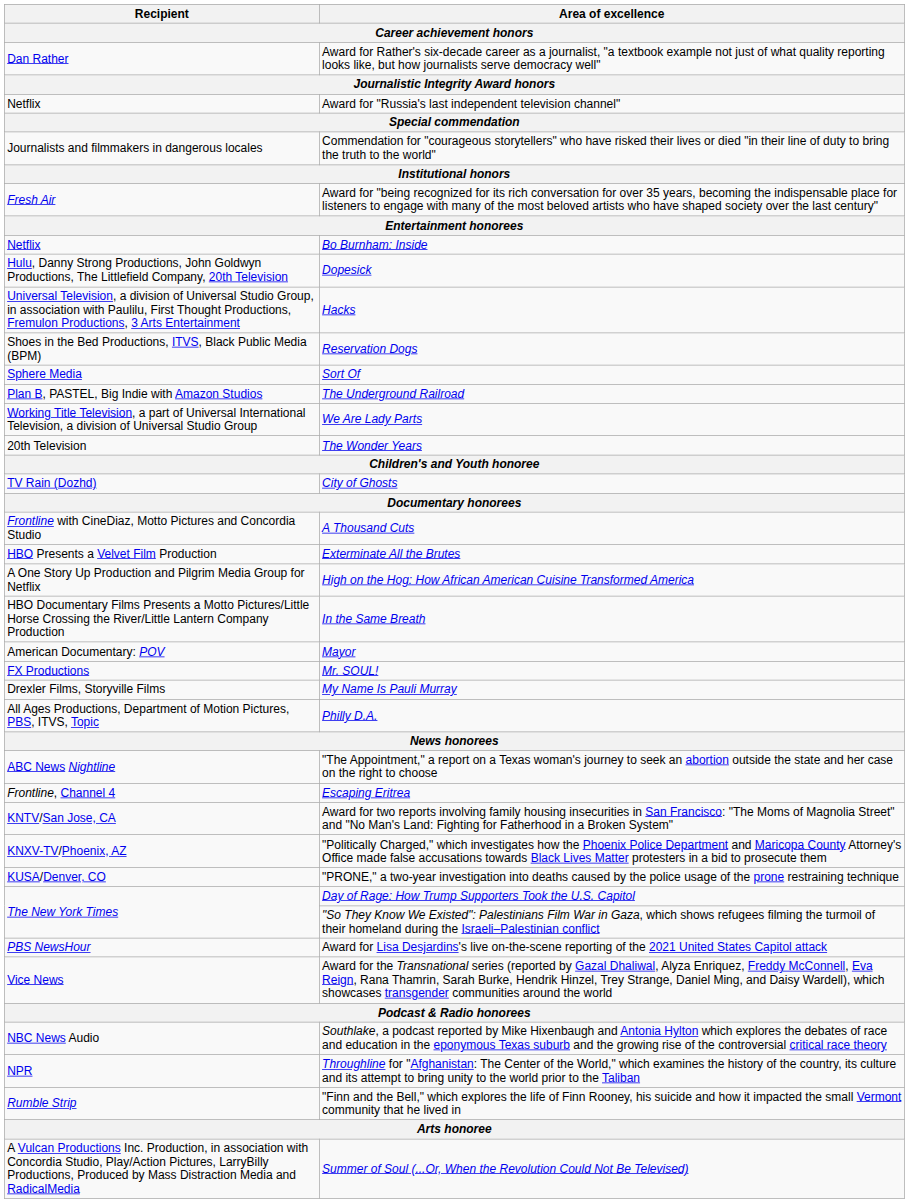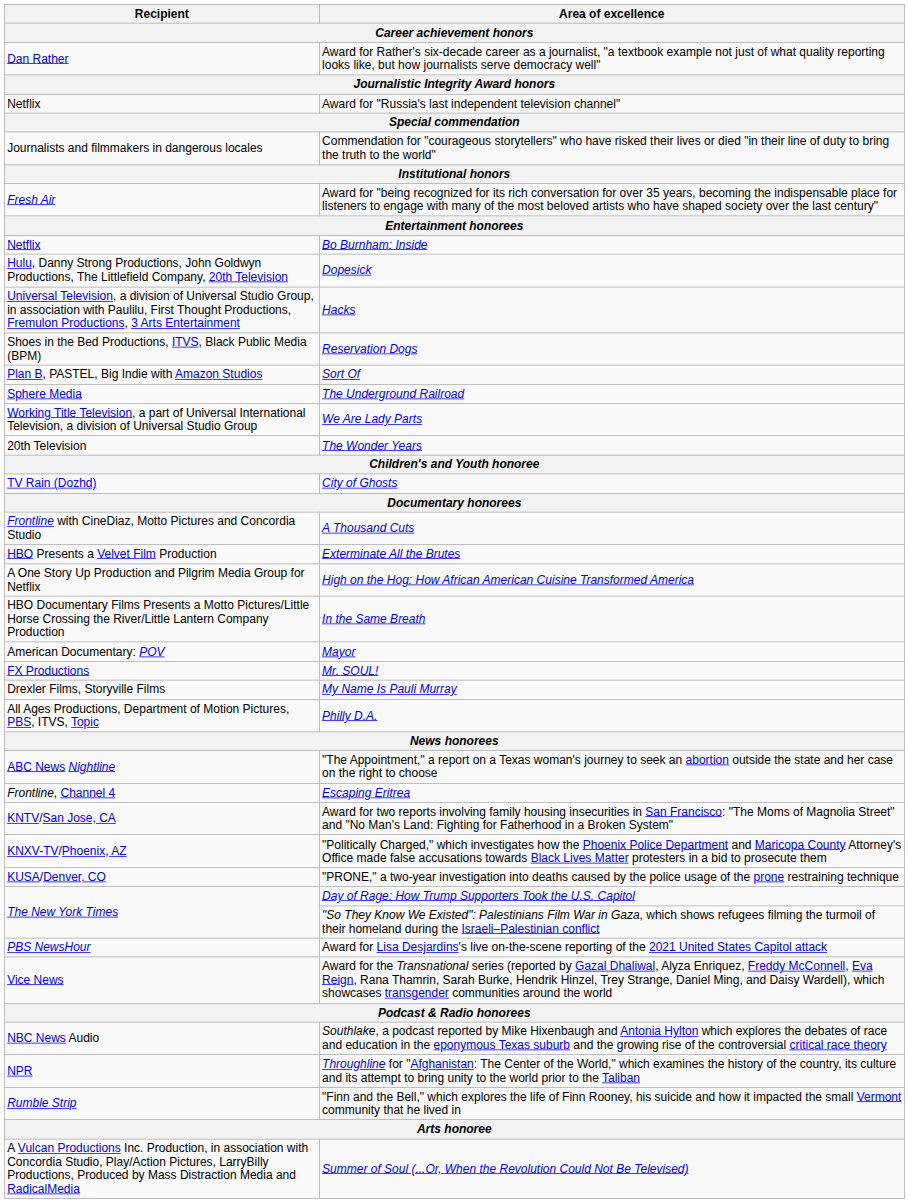(44, 374) Sphere Media -> (135, 374) Plan B, PASTEL, Big Indie with Amazon Studios
(135, 393) Plan B, PASTEL, Big Indie with Amazon Studios -> (44, 393) Sphere Media
